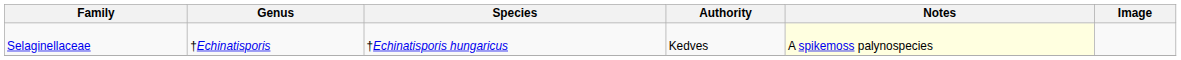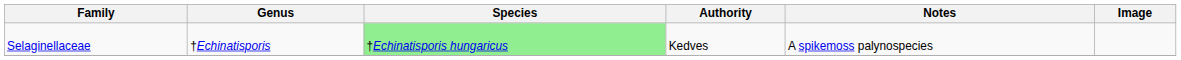(437, 45) no background -> (437, 45) lightgreen background
(860, 45) lightyellow background -> (860, 45) no background
